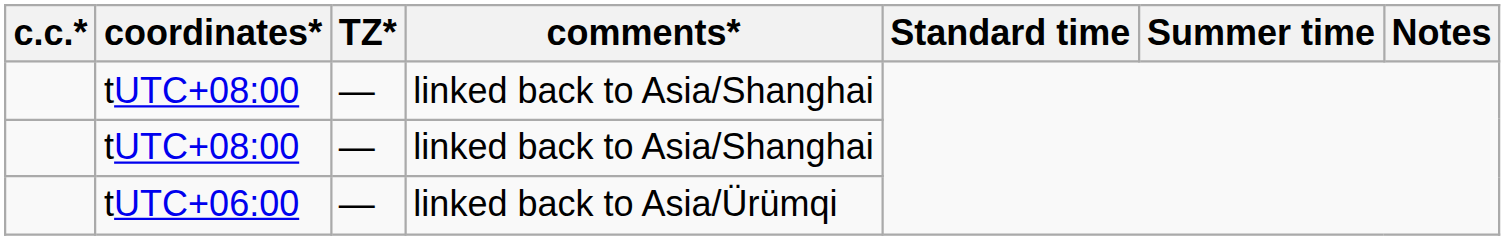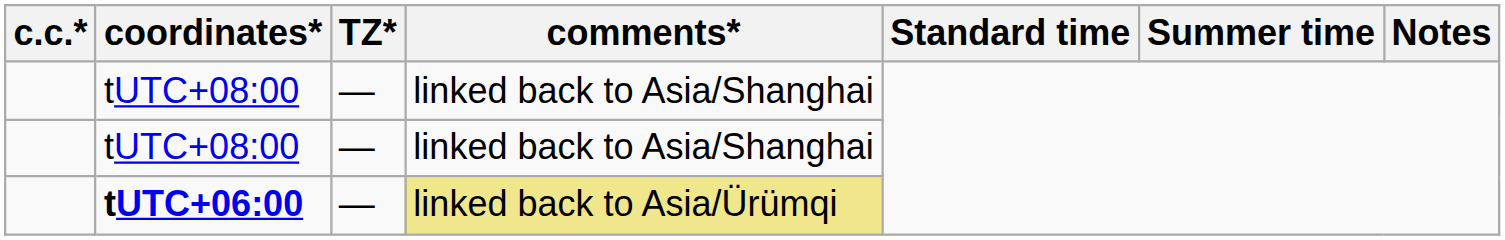(202, 204) normal -> (204, 204) bold
(625, 204) no background -> (625, 204) khaki background
